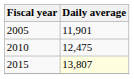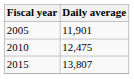(77, 64) lightyellow background -> (77, 64) no background
